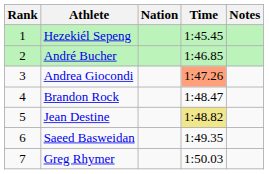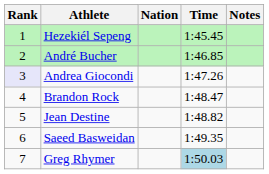(23, 76) no background -> (23, 76) lavender background
(204, 76) lightsalmon background -> (204, 76) no background
(204, 117) khaki background -> (204, 117) no background
(204, 158) no background -> (204, 158) lightblue background
